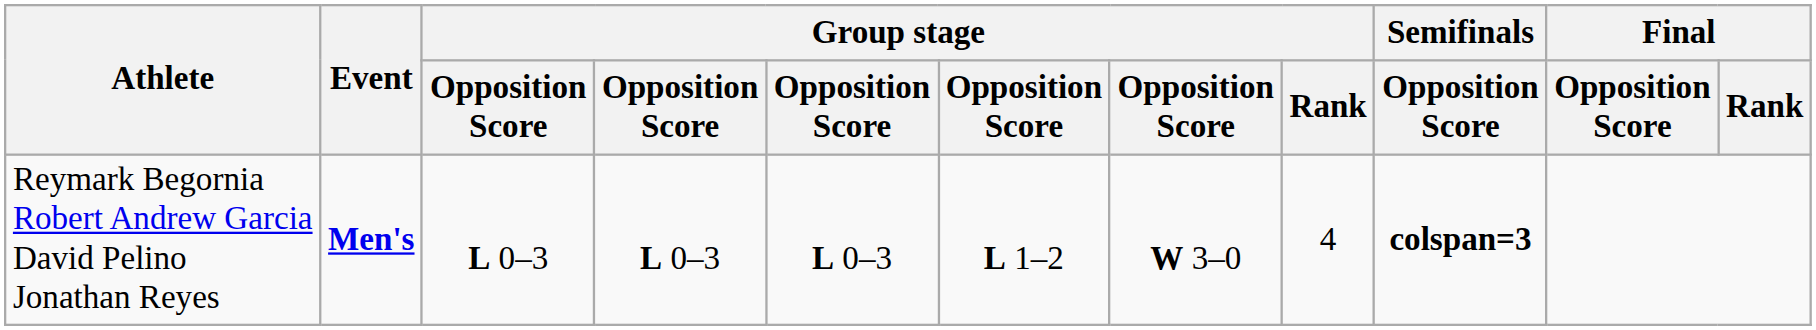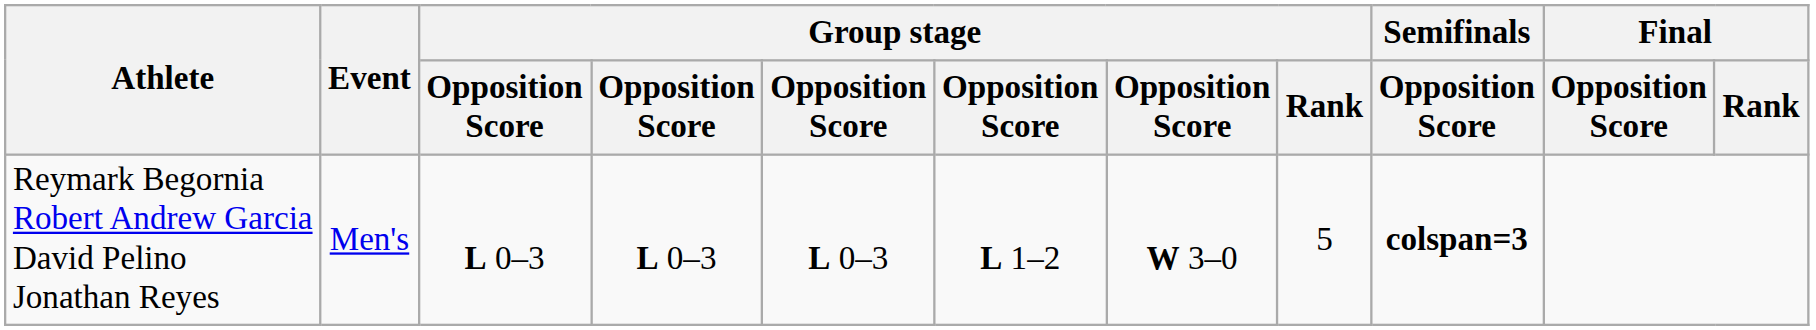(371, 239) bold -> (369, 239) normal
(1328, 239) 4 -> (1324, 239) 5
